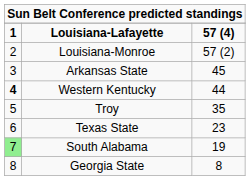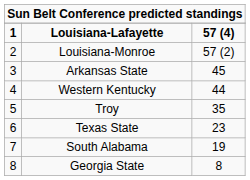(13, 90) bold -> (13, 90) normal
(13, 147) lightgreen background -> (13, 147) no background
